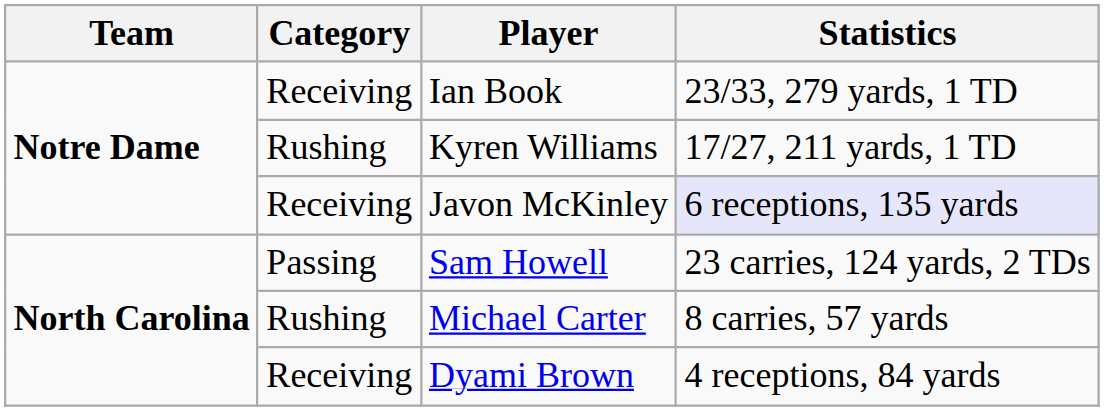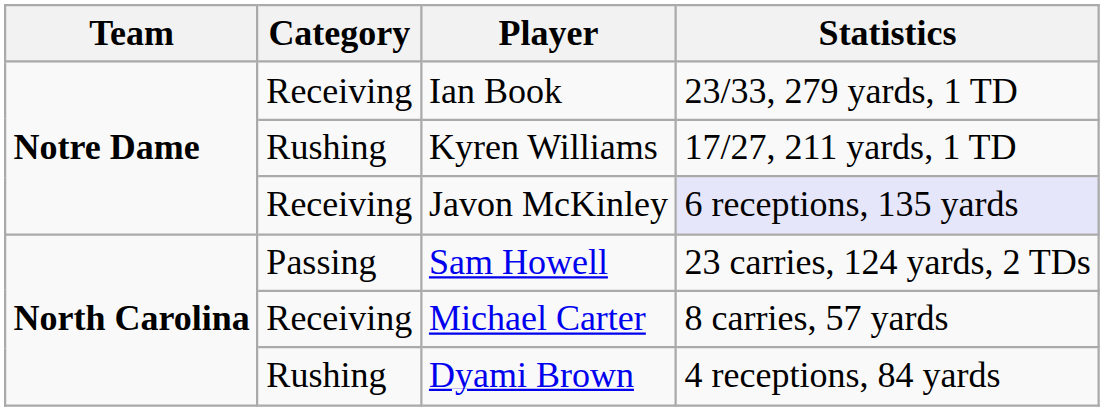(326, 318) Rushing -> (339, 318) Receiving
(339, 375) Receiving -> (326, 375) Rushing
